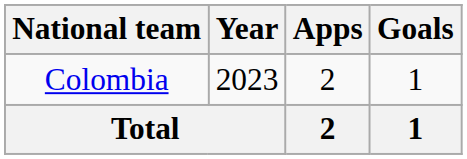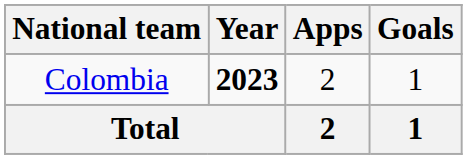(247, 79) normal -> (247, 79) bold
